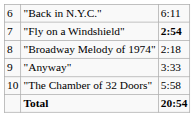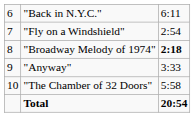(171, 31) bold -> (171, 31) normal
(171, 49) normal -> (171, 49) bold
